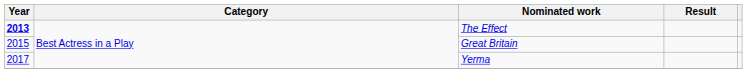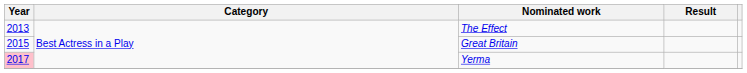(18, 28) bold -> (18, 28) normal
(18, 60) no background -> (18, 60) pink background
